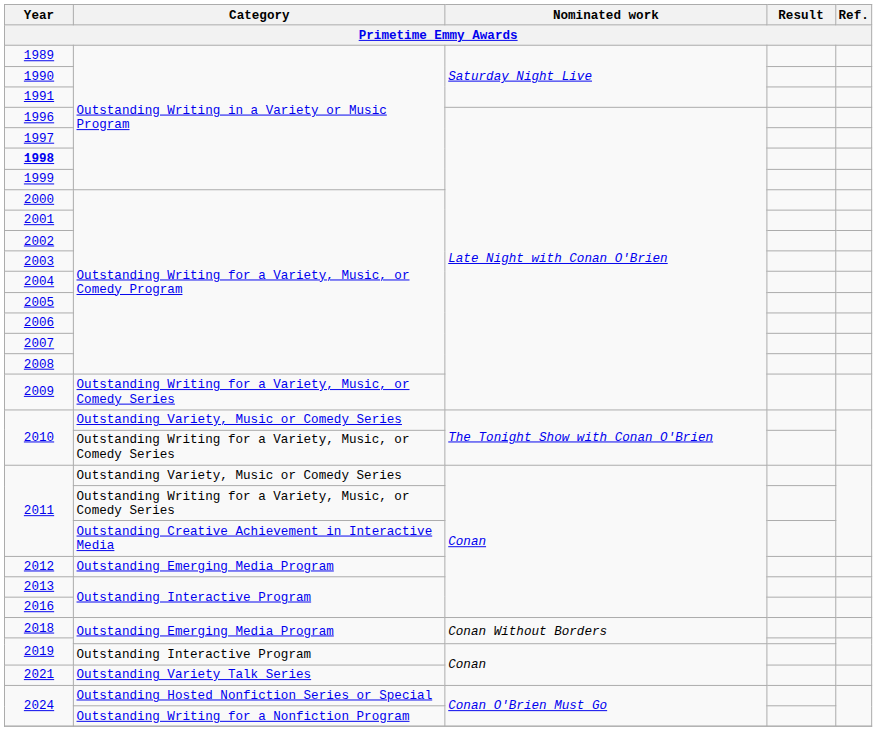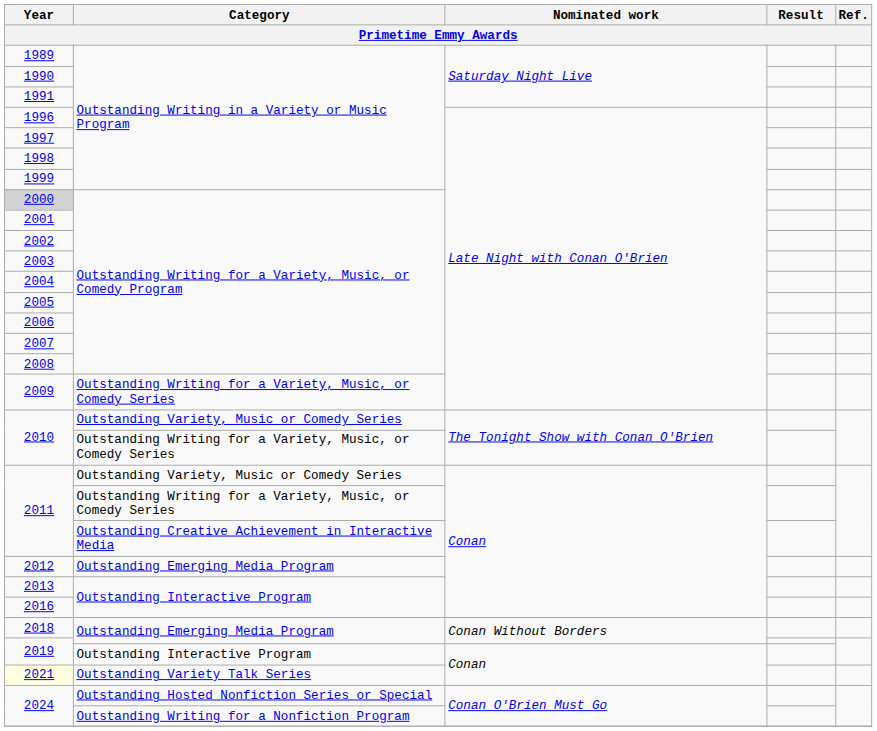(39, 159) bold -> (39, 159) normal
(39, 200) no background -> (39, 200) lightgrey background
(39, 675) no background -> (39, 675) lightyellow background
